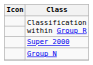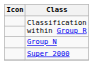(48, 42) Super 2000 -> (42, 42) Group N
(42, 54) Group N -> (48, 54) Super 2000
